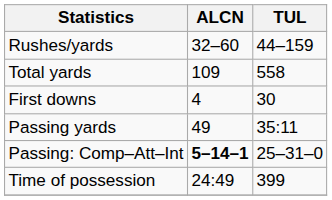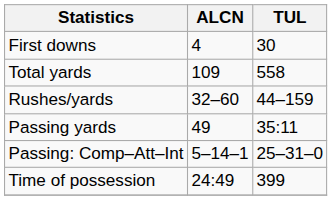rows swapped: (52, 99) <-> (61, 45)
(220, 153) bold -> (220, 153) normal
